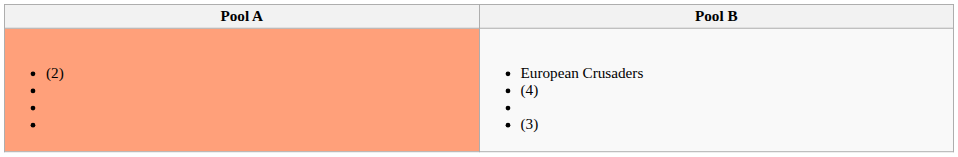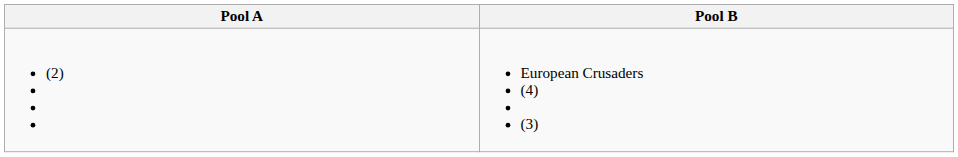(242, 99) lightsalmon background -> (242, 99) no background
